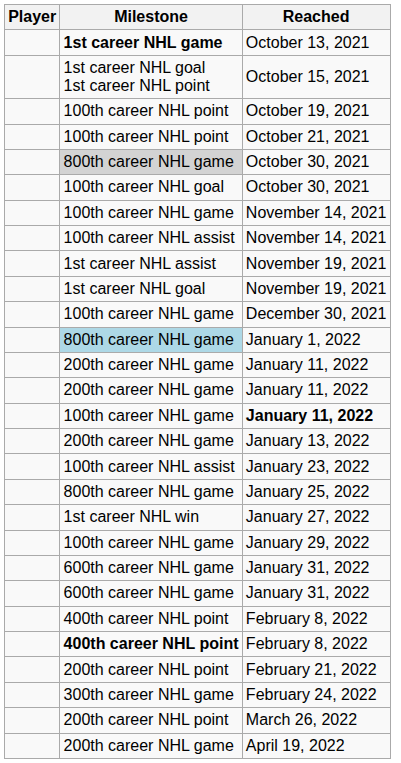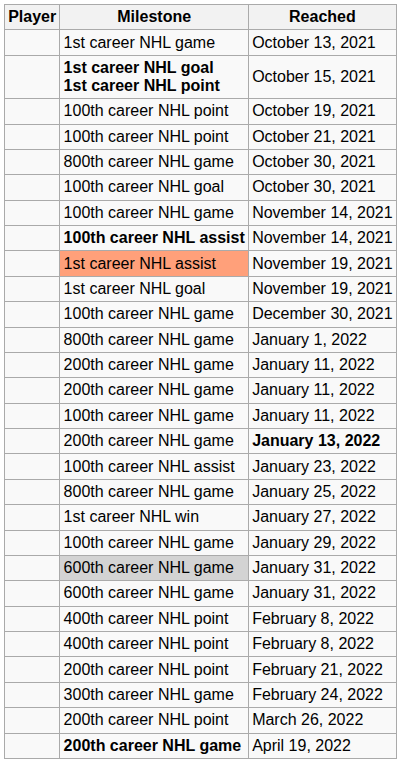(143, 42) bold -> (139, 42) normal
(137, 76) normal -> (142, 76) bold
(149, 162) lightgrey background -> (149, 162) no background
(149, 238) normal -> (154, 238) bold
(140, 263) no background -> (140, 263) lightsalmon background
(149, 339) lightblue background -> (149, 339) no background
(309, 415) bold -> (313, 415) normal
(308, 441) normal -> (316, 441) bold
(149, 568) no background -> (149, 568) lightgrey background
(151, 644) bold -> (146, 644) normal
(149, 745) normal -> (152, 745) bold
